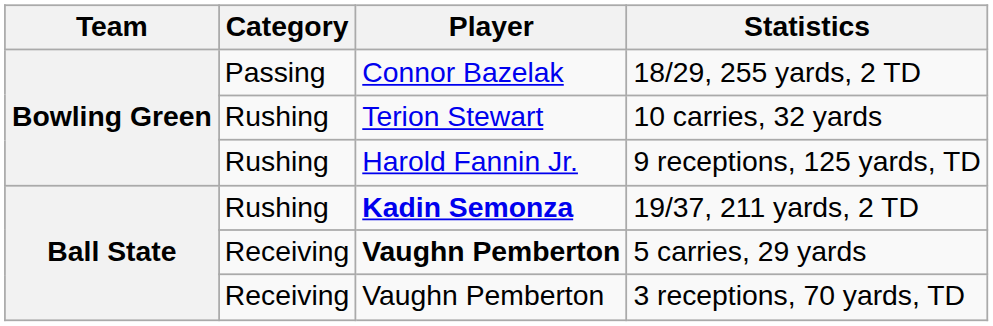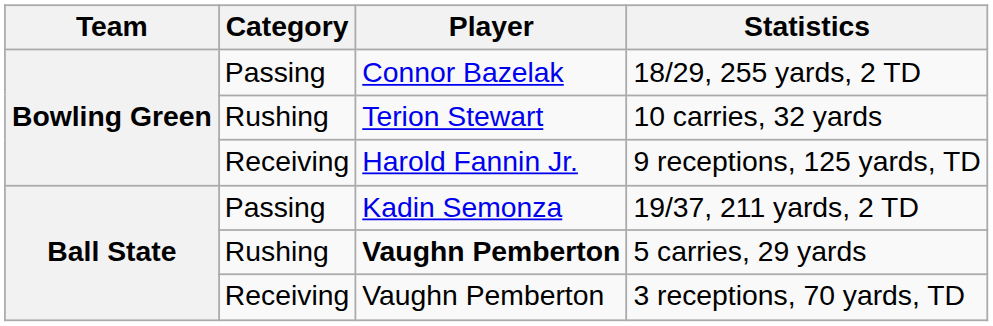(277, 162) Rushing -> (287, 162) Receiving
(277, 206) Rushing -> (275, 206) Passing
(468, 206) bold -> (462, 206) normal
(287, 251) Receiving -> (277, 251) Rushing
